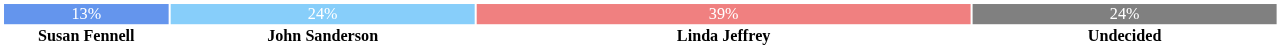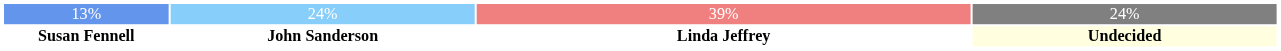(1125, 36) no background -> (1125, 36) lightyellow background
